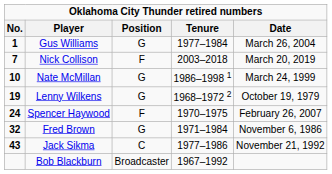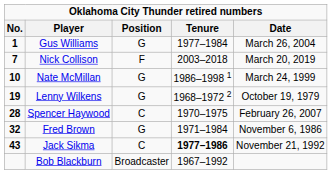(15, 113) 24 -> (15, 113) 28
(142, 113) F -> (142, 113) C
(202, 145) normal -> (202, 145) bold
